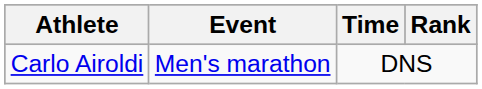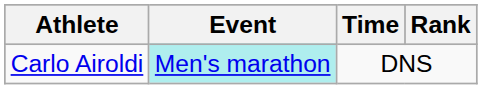(243, 64) no background -> (243, 64) paleturquoise background
